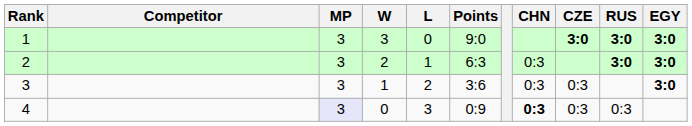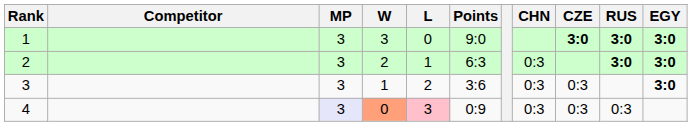(384, 109) no background -> (384, 109) lightsalmon background
(428, 109) no background -> (428, 109) pink background
(534, 109) bold -> (534, 109) normal
